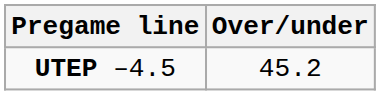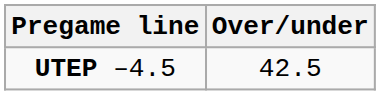(290, 69) 45.2 -> (290, 69) 42.5
